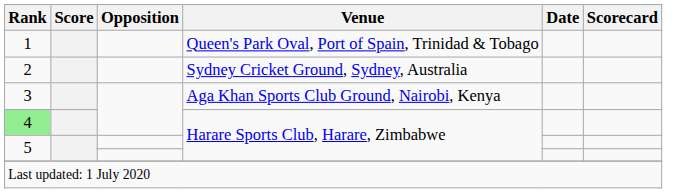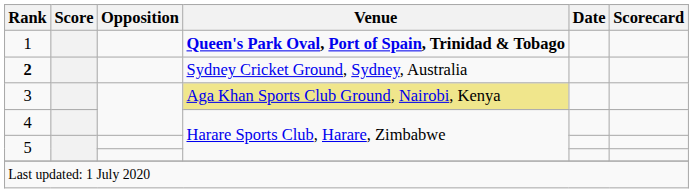(363, 43) normal -> (376, 43) bold
(28, 69) normal -> (28, 69) bold
(344, 95) no background -> (344, 95) khaki background
(28, 122) lightgreen background -> (28, 122) no background
